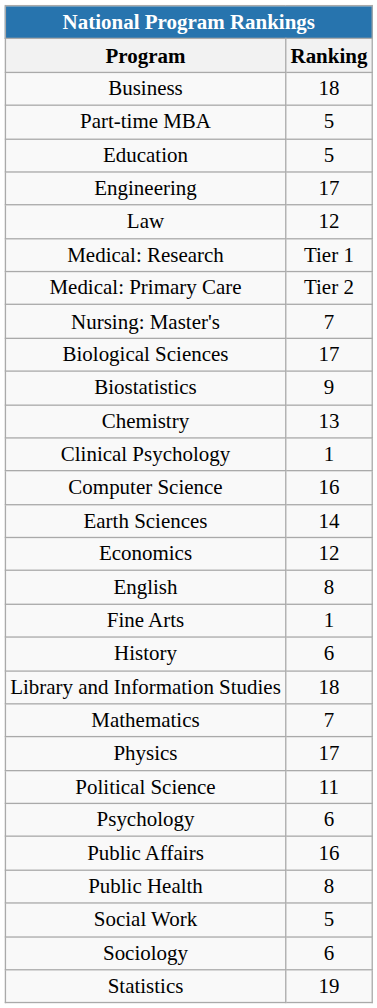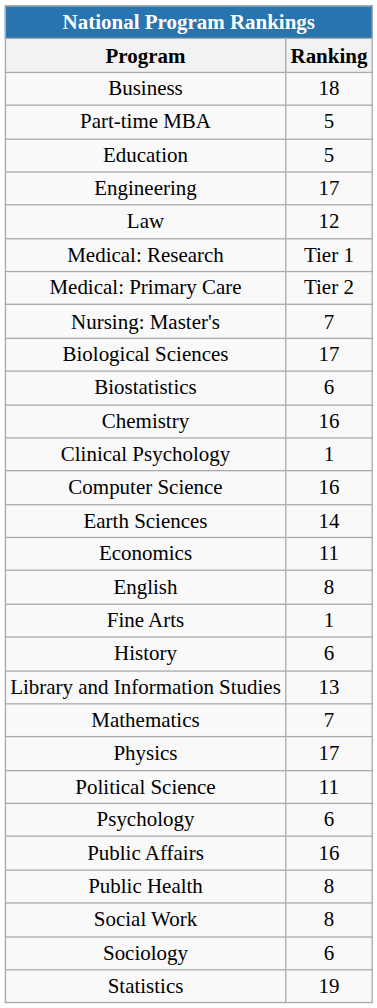(329, 387) 9 -> (329, 387) 6
(329, 420) 13 -> (329, 420) 16
(329, 553) 12 -> (329, 553) 11
(329, 686) 18 -> (329, 686) 13
(329, 919) 5 -> (329, 919) 8
